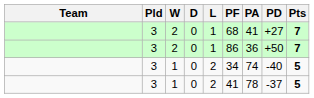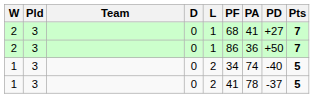columns swapped: (73, 13) <-> (175, 13)
